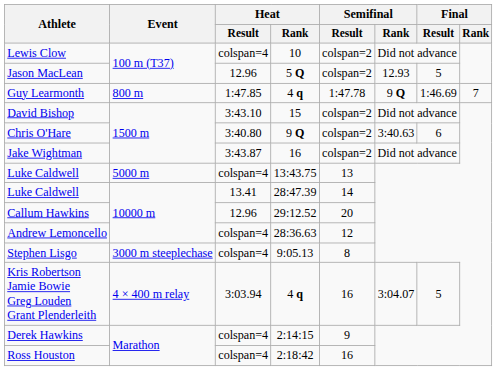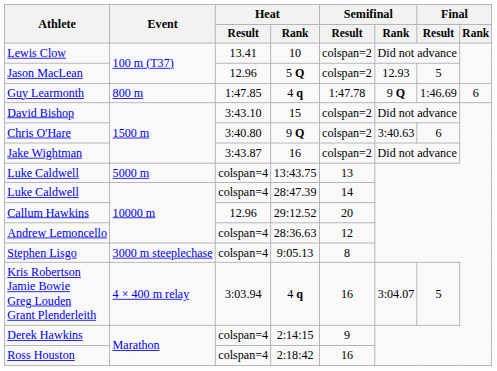(243, 53) colspan=4 -> (243, 53) 13.41
(476, 93) 7 -> (476, 93) 6
(243, 193) 13.41 -> (243, 193) colspan=4
